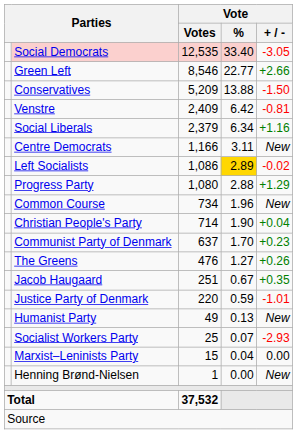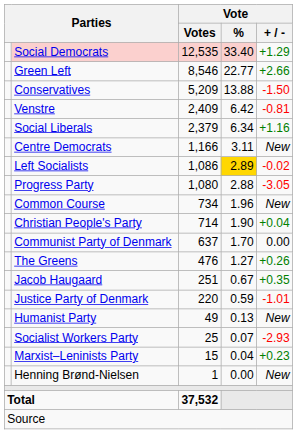(276, 52) -3.05 -> (274, 52) +1.29
(274, 185) +1.29 -> (276, 185) -3.05
(274, 242) +0.23 -> (278, 242) 0.00
(278, 356) 0.00 -> (274, 356) +0.23
